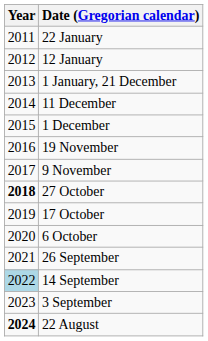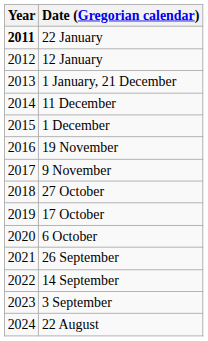(21, 37) normal -> (21, 37) bold
(22, 192) bold -> (22, 192) normal
(22, 280) lightblue background -> (22, 280) no background
(22, 324) bold -> (22, 324) normal
